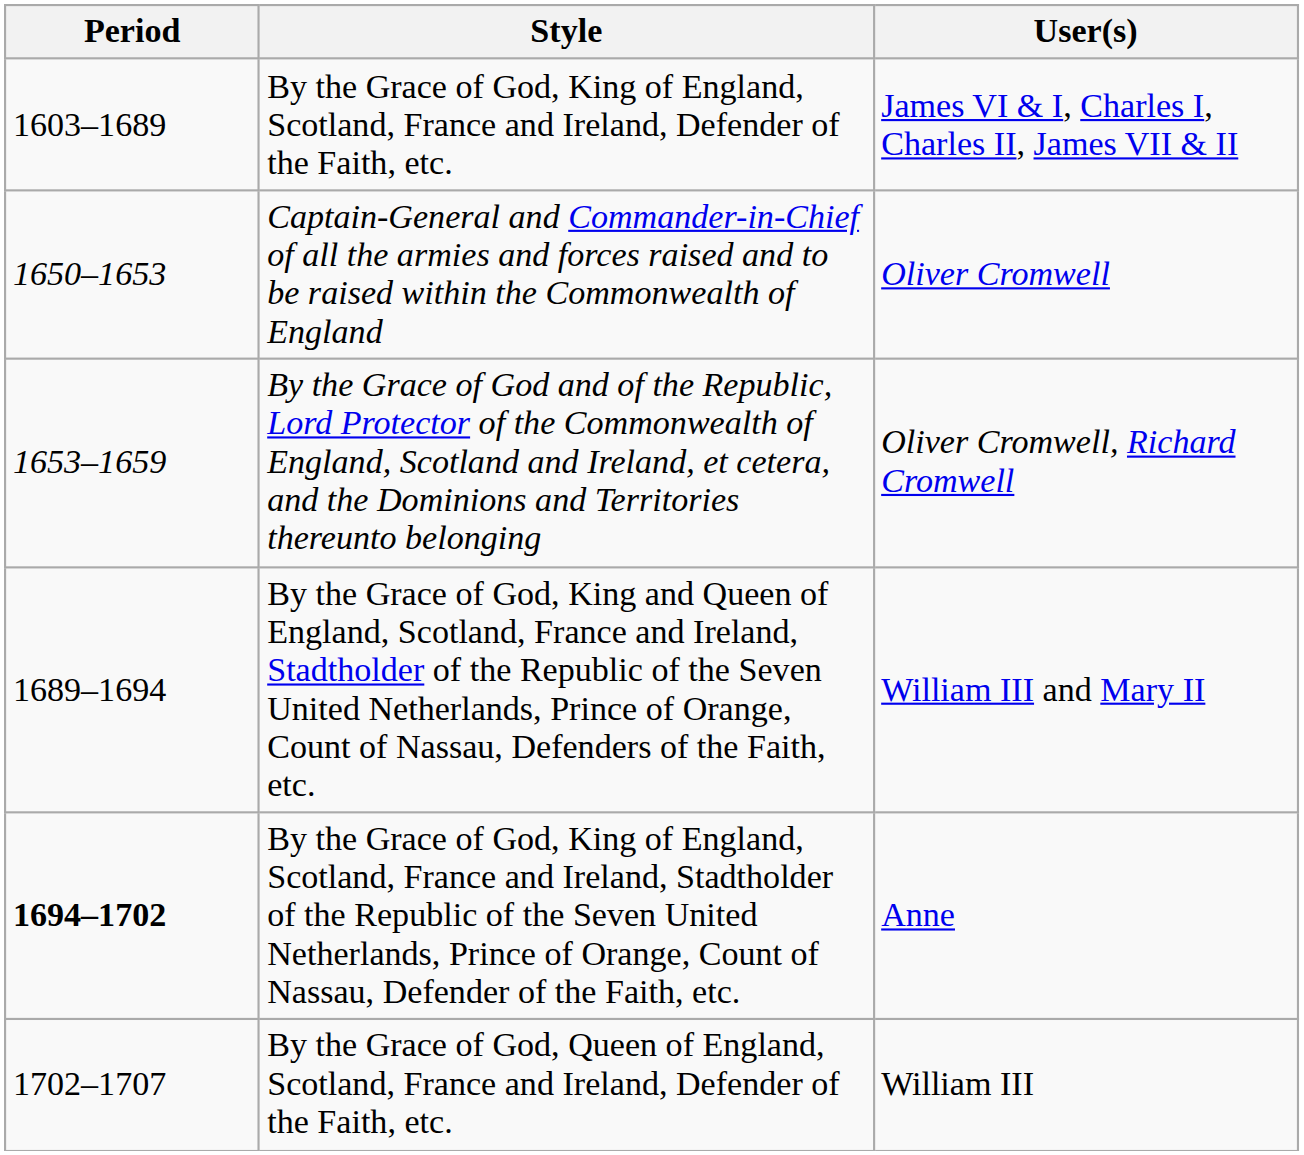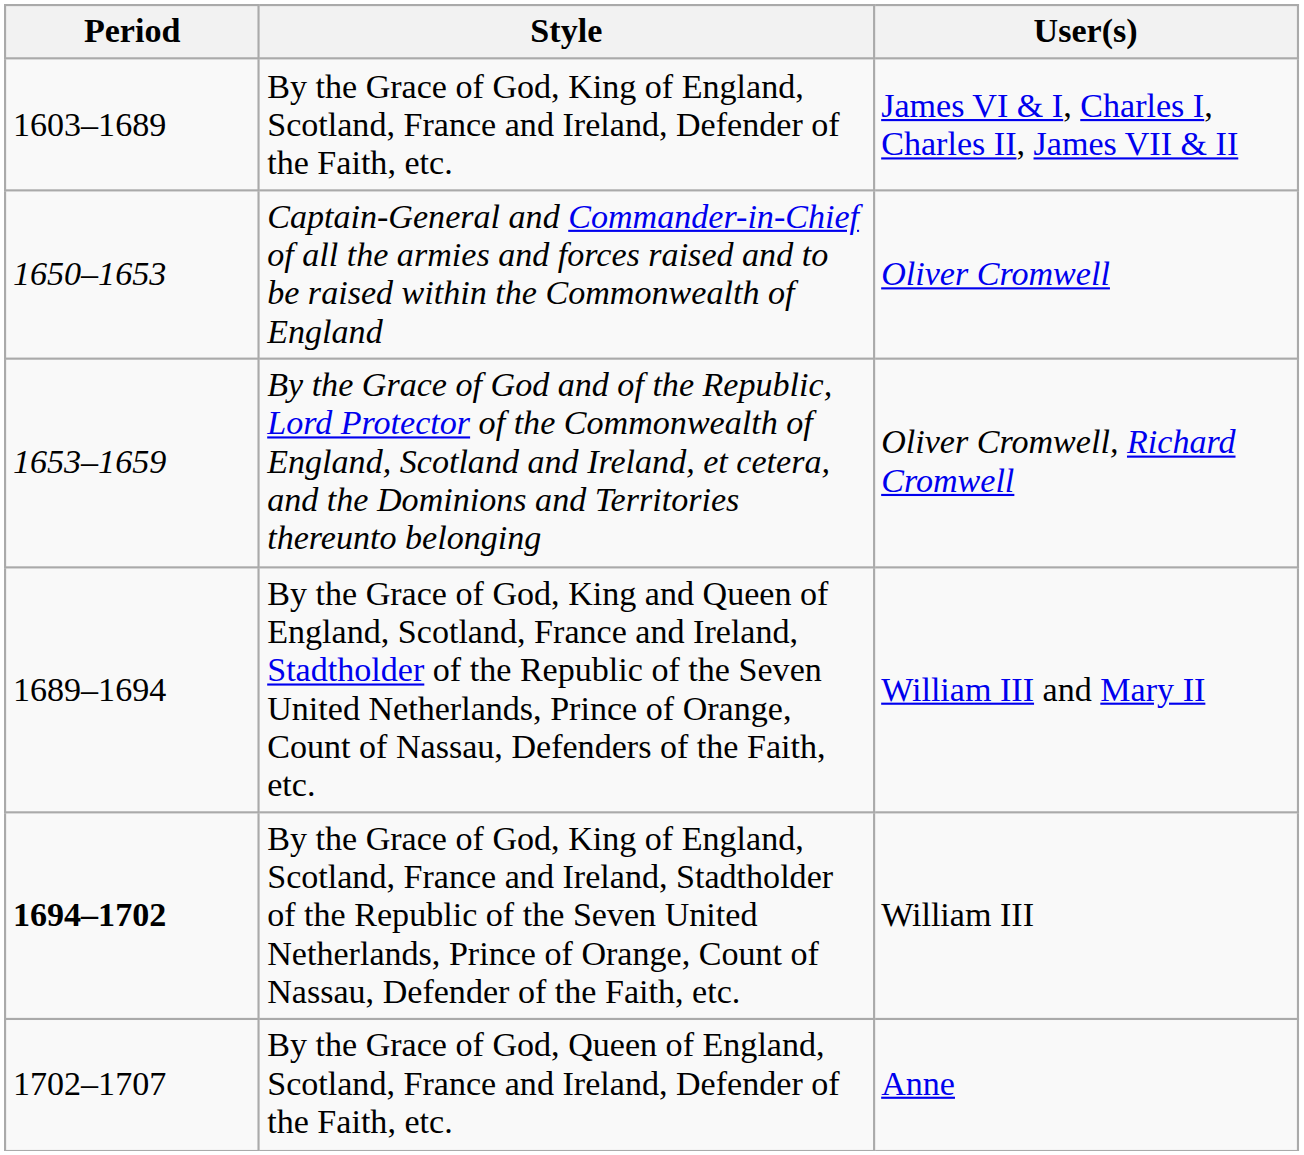(918, 915) Anne -> (958, 915) William III
(958, 1084) William III -> (918, 1084) Anne
